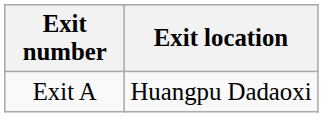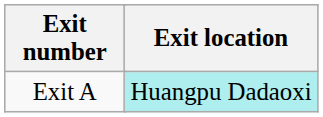(221, 91) no background -> (221, 91) paleturquoise background
